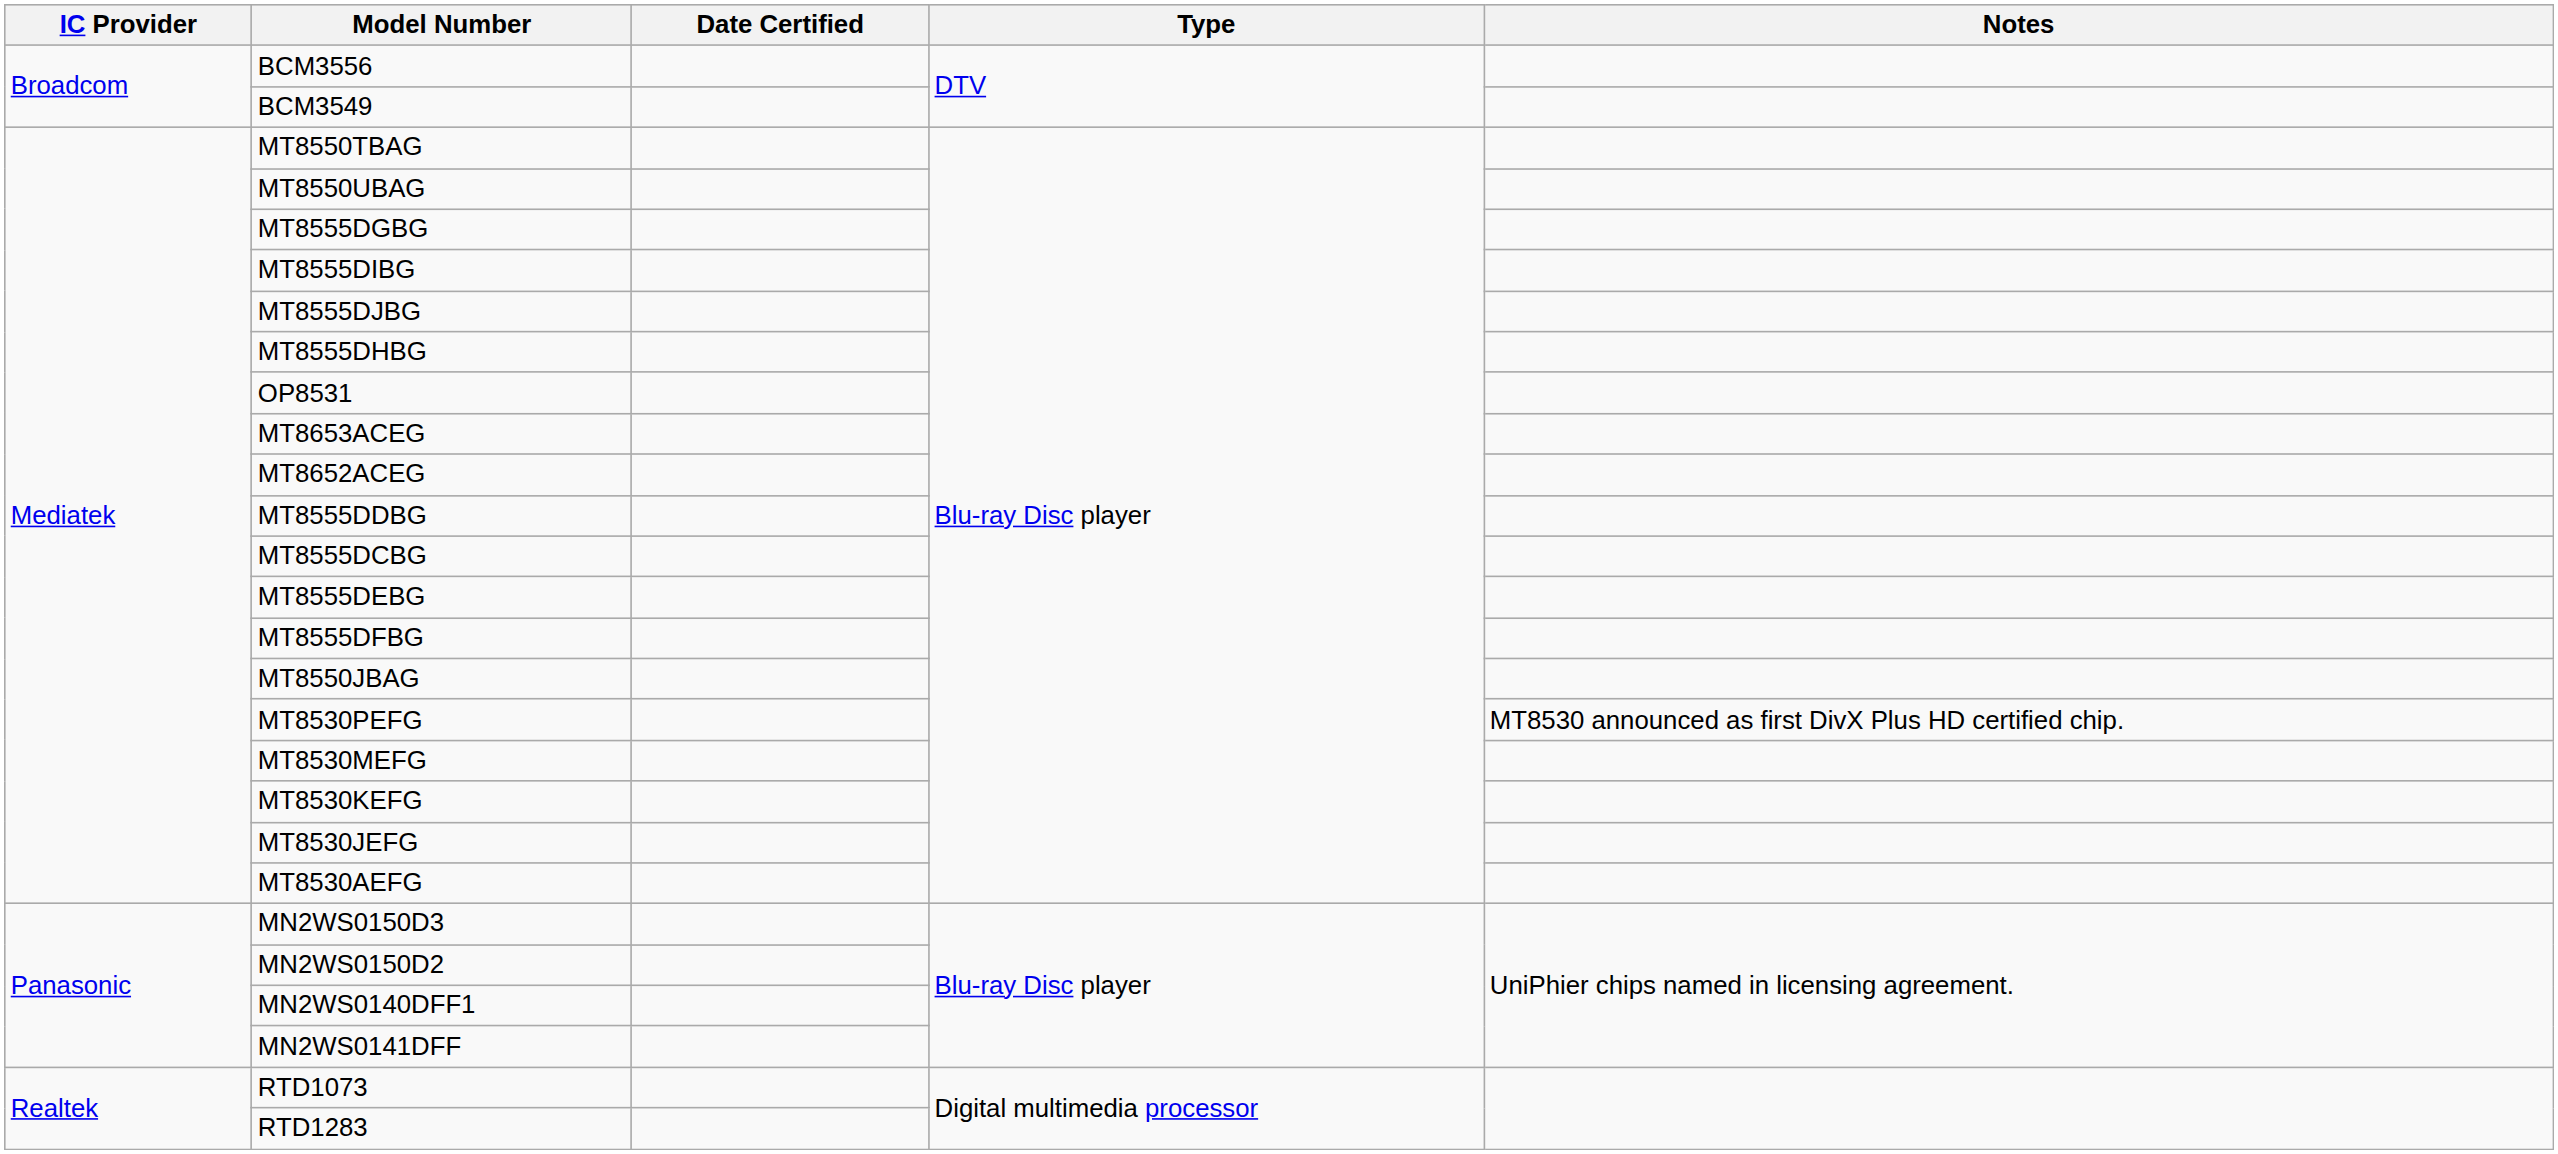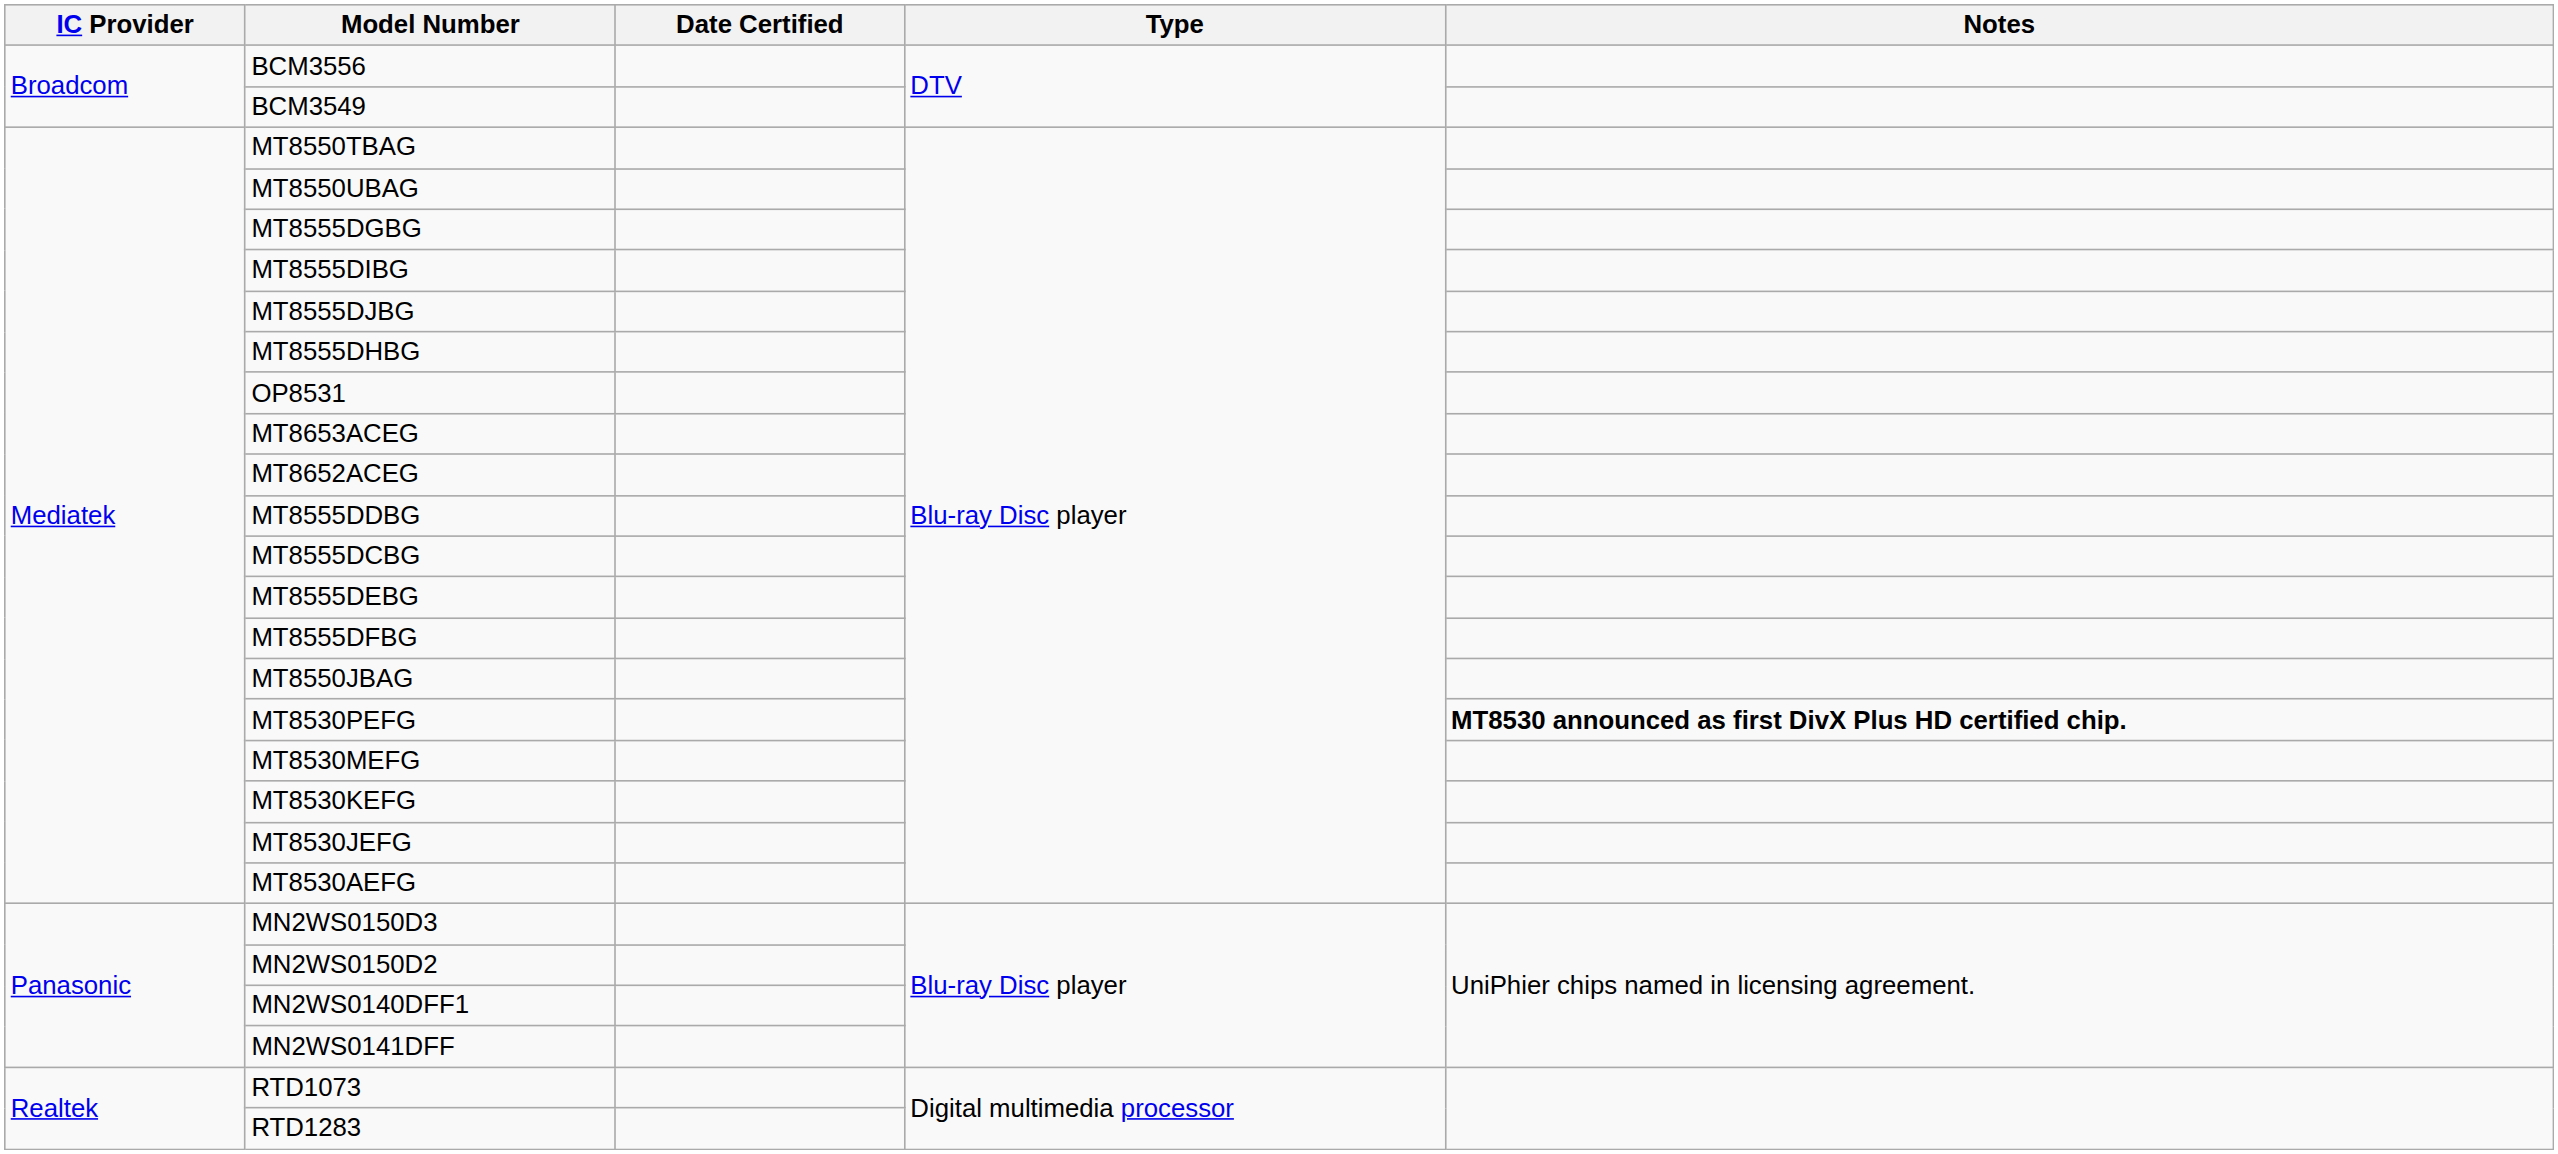(1807, 719) normal -> (1789, 719) bold
